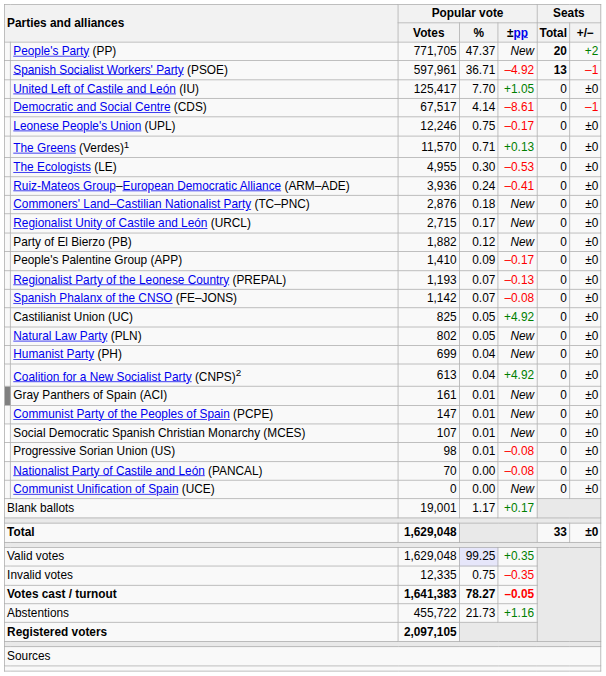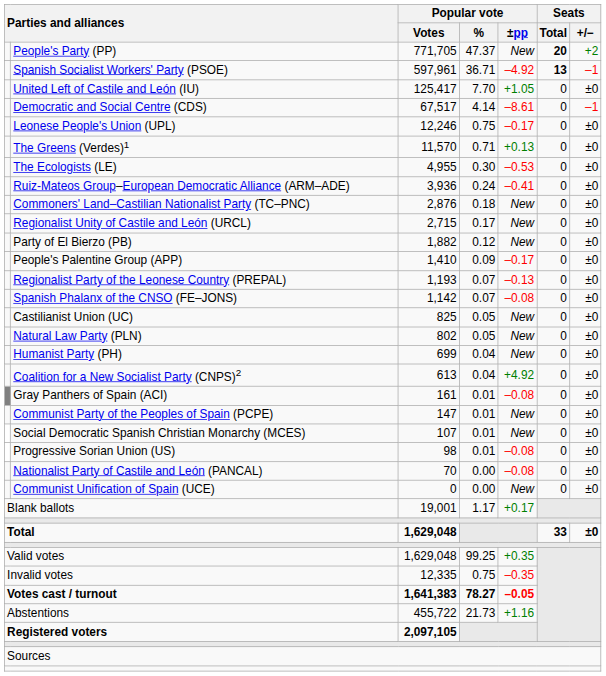(519, 317) +4.92 -> (522, 317) New
(522, 395) New -> (519, 395) –0.08
(480, 556) lavender background -> (480, 556) no background
